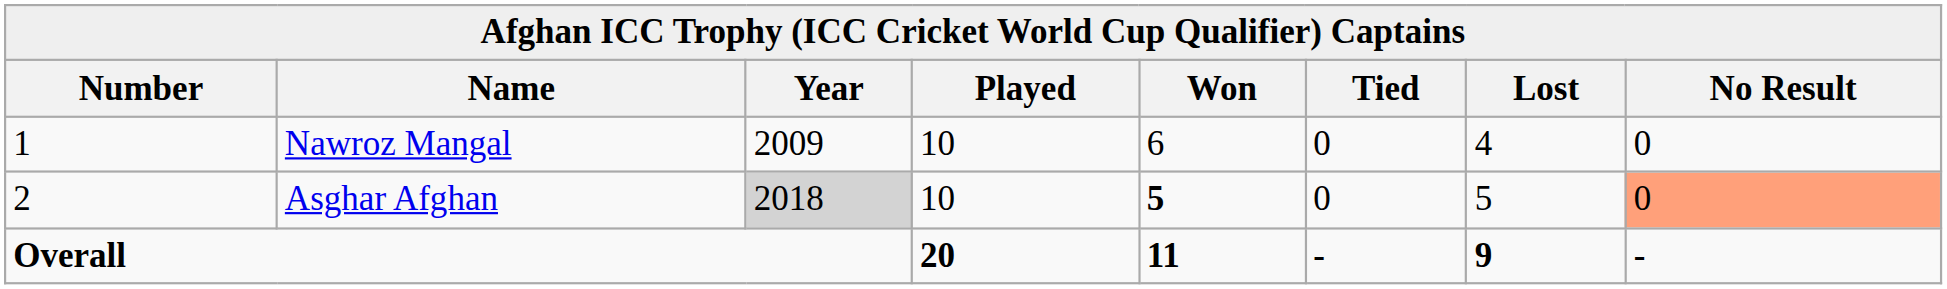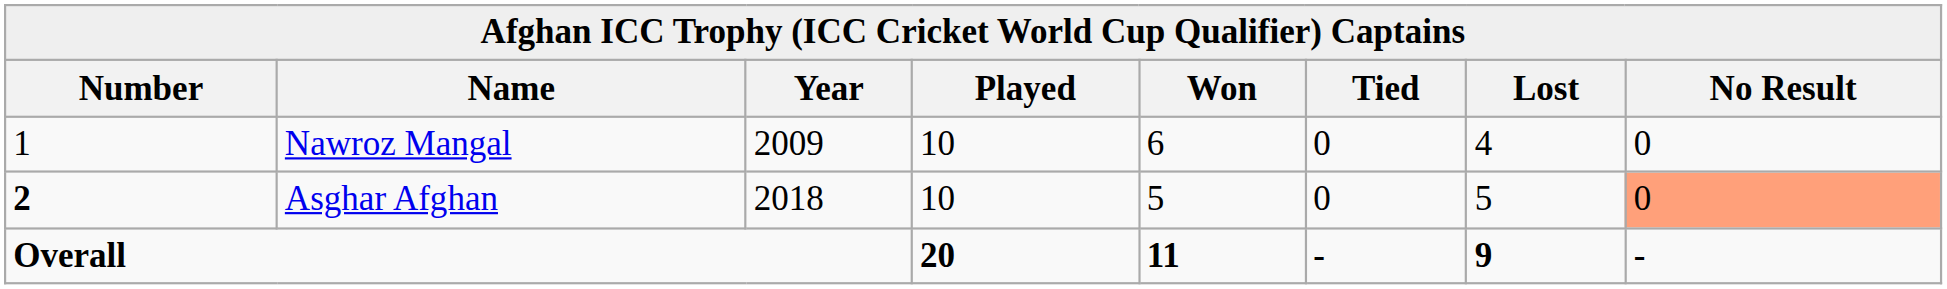(22, 198) normal -> (22, 198) bold
(789, 198) lightgrey background -> (789, 198) no background
(1155, 198) bold -> (1155, 198) normal
